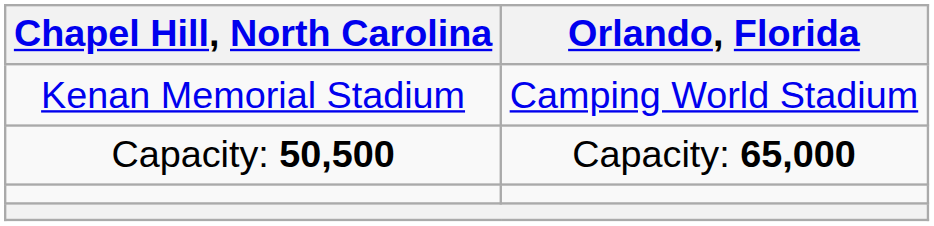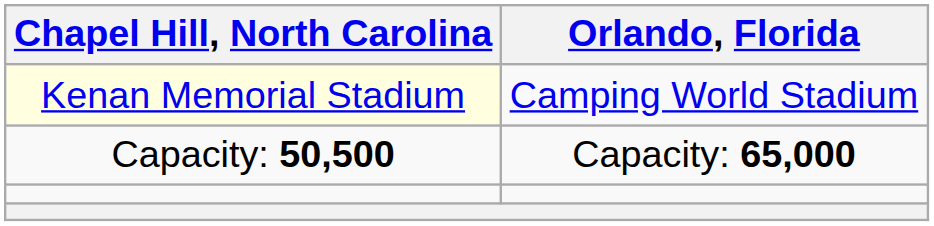(253, 94) no background -> (253, 94) lightyellow background
